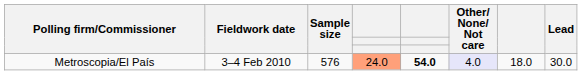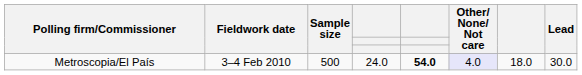(330, 62) 576 -> (330, 62) 500
(377, 62) lightsalmon background -> (377, 62) no background
